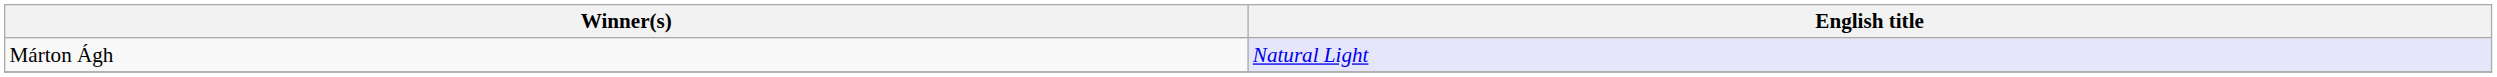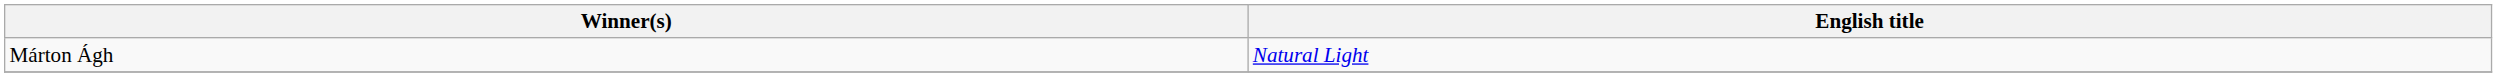(1311, 54) lavender background -> (1311, 54) no background
